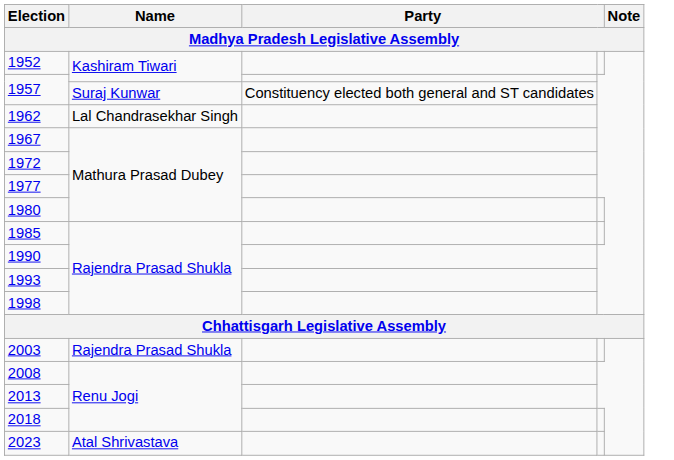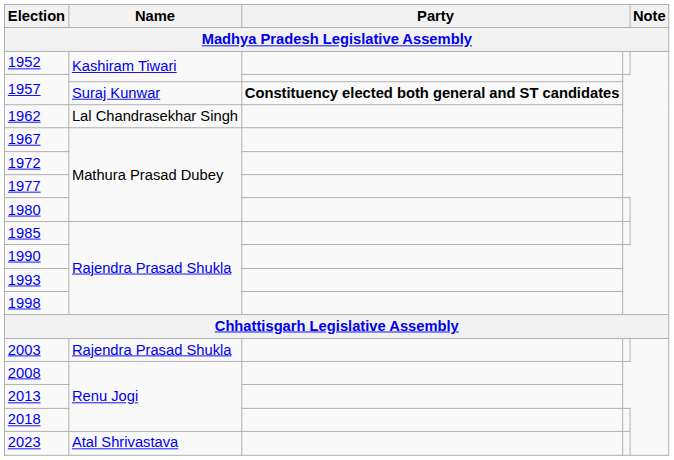(419, 92) normal -> (432, 92) bold
